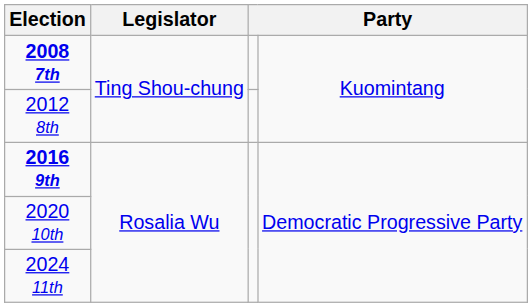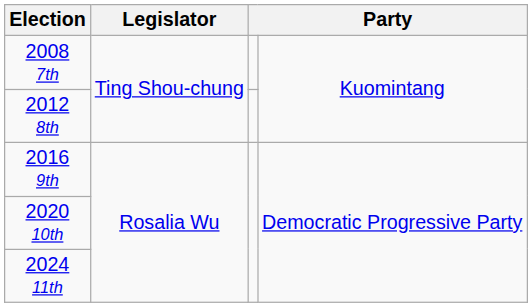(47, 62) bold -> (47, 62) normal
(47, 169) bold -> (47, 169) normal
